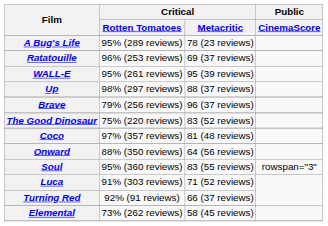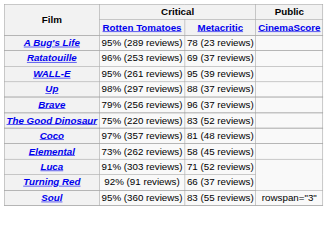- row: (52, 151)
rows swapped: (52, 167) <-> (52, 213)
